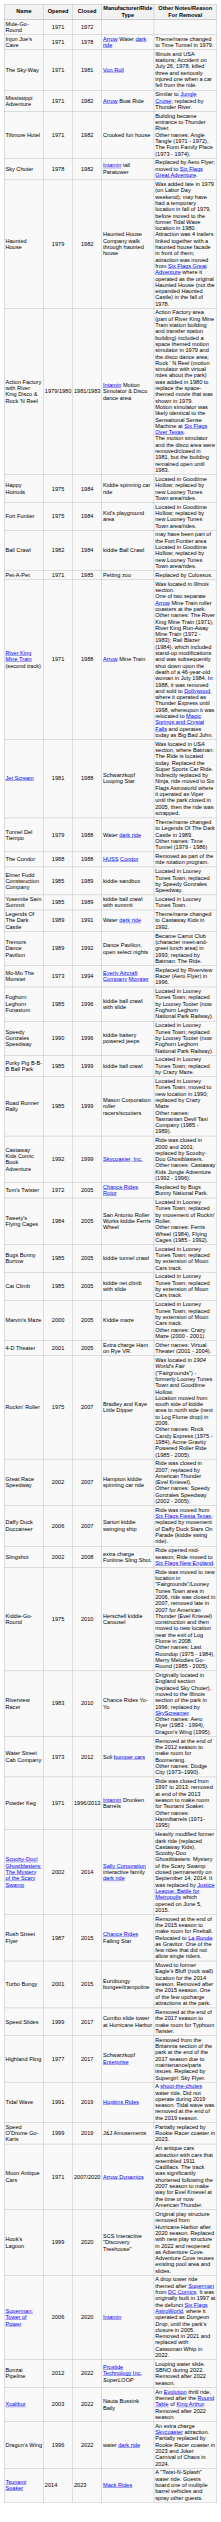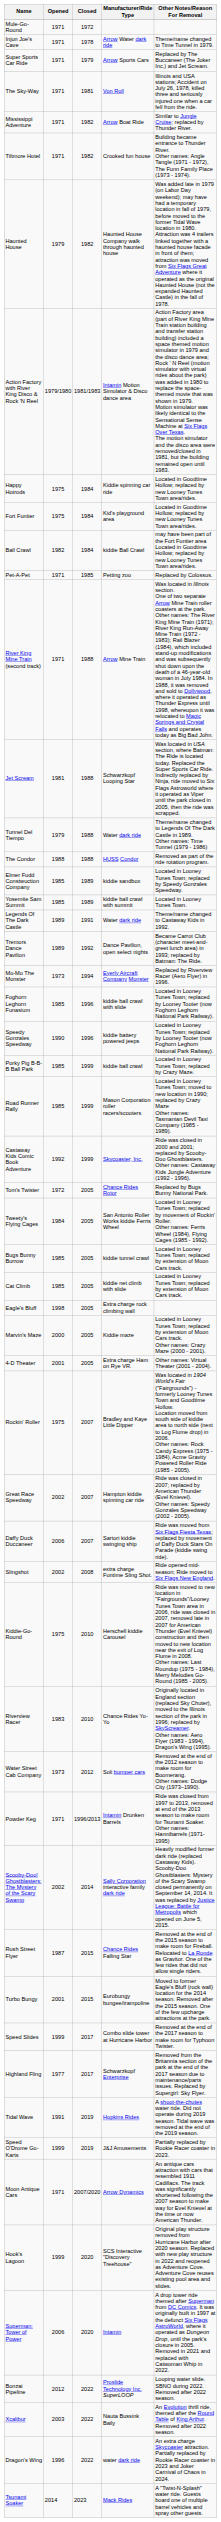+ row: (22, 60)
- row: (19, 169)
+ row: (21, 1308)
